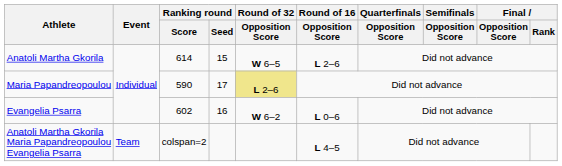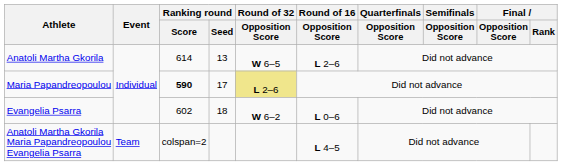(222, 58) 15 -> (222, 58) 13
(184, 85) normal -> (184, 85) bold
(222, 111) 16 -> (222, 111) 18
